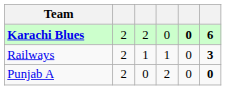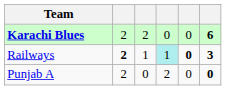(189, 34) bold -> (189, 34) normal
(124, 54) normal -> (124, 54) bold
(167, 54) no background -> (167, 54) paleturquoise background
(189, 54) normal -> (189, 54) bold
